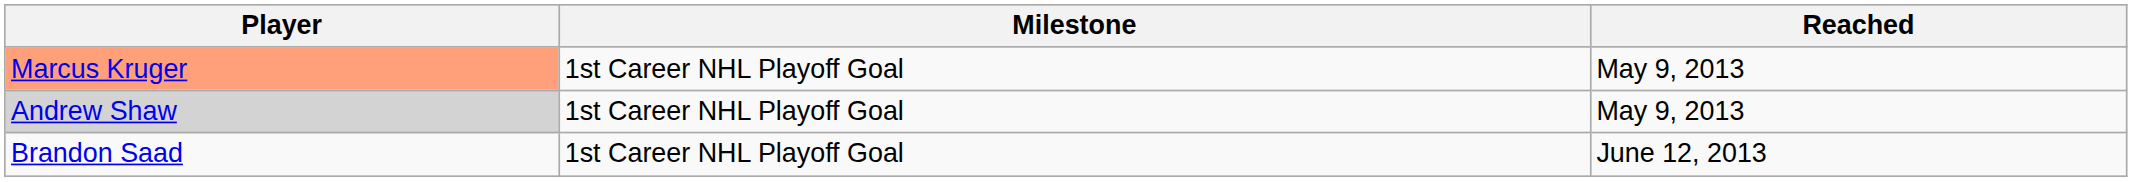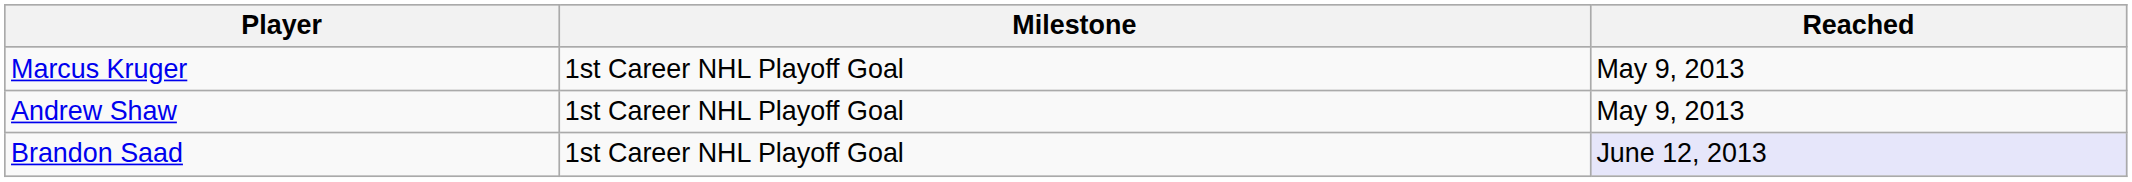(99, 68) lightsalmon background -> (99, 68) no background
(94, 111) lightgrey background -> (94, 111) no background
(1682, 153) no background -> (1682, 153) lavender background
